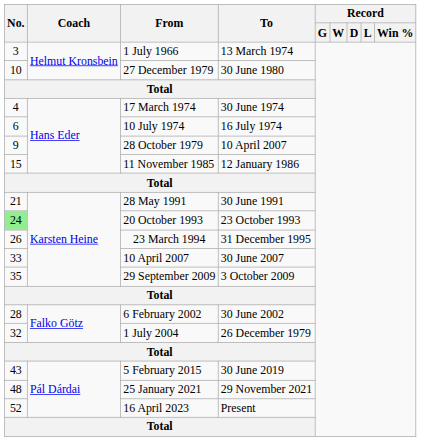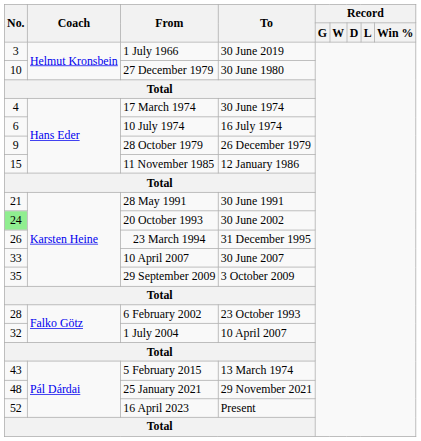(257, 51) 13 March 1974 -> (252, 51) 30 June 2019
(254, 145) 10 April 2007 -> (266, 145) 26 December 1979
(261, 220) 23 October 1993 -> (252, 220) 30 June 2002
(252, 314) 30 June 2002 -> (261, 314) 23 October 1993
(266, 333) 26 December 1979 -> (254, 333) 10 April 2007
(252, 370) 30 June 2019 -> (257, 370) 13 March 1974
